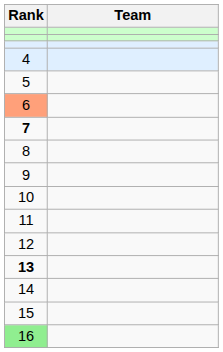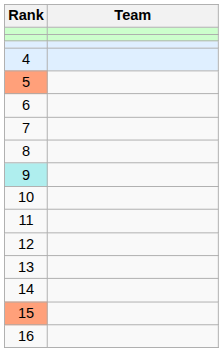(26, 82) no background -> (26, 82) lightsalmon background
(26, 105) lightsalmon background -> (26, 105) no background
(26, 128) bold -> (26, 128) normal
(26, 174) no background -> (26, 174) paleturquoise background
(26, 267) bold -> (26, 267) normal
(26, 313) no background -> (26, 313) lightsalmon background
(26, 336) lightgreen background -> (26, 336) no background
